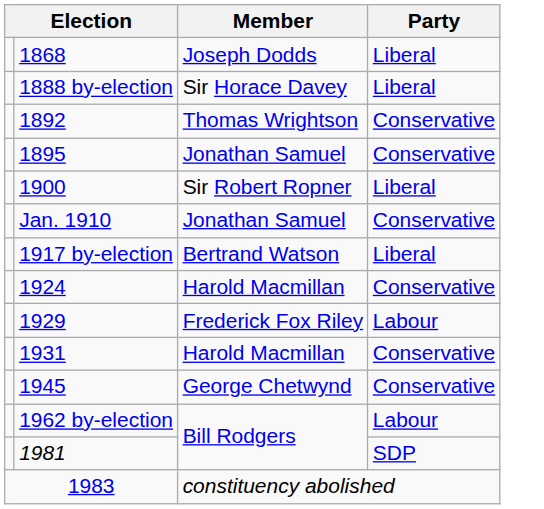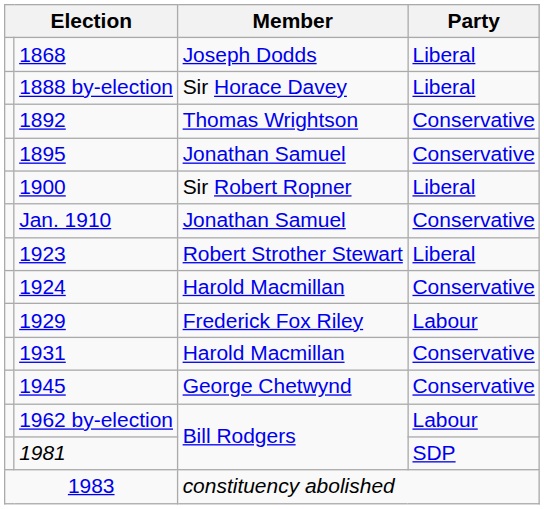- row: (96, 253)
+ row: (42, 253)
